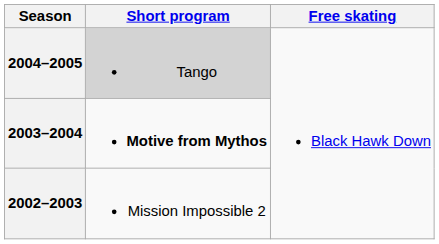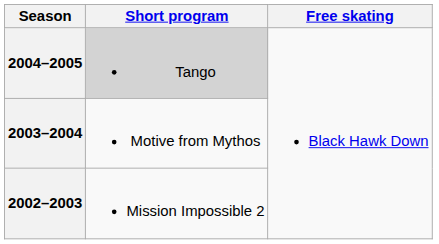(178, 142) bold -> (177, 142) normal
